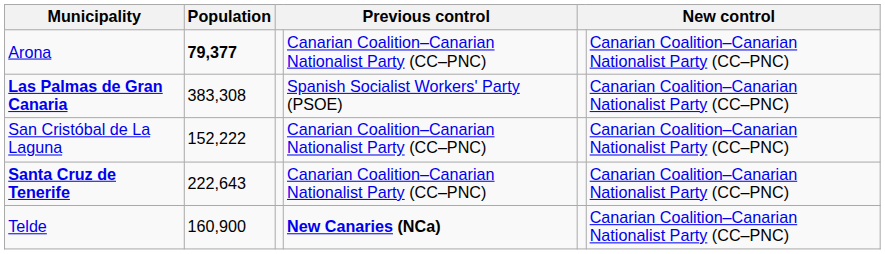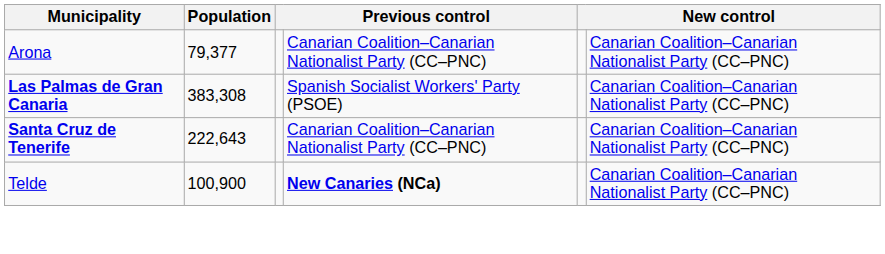(212, 52) bold -> (212, 52) normal
- row: (79, 139)
(217, 227) 160,900 -> (217, 183) 100,900
